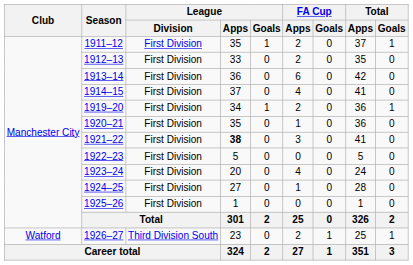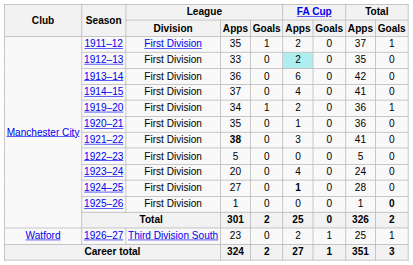(298, 60) no background -> (298, 60) paleturquoise background
(298, 188) normal -> (298, 188) bold
(392, 204) normal -> (392, 204) bold
